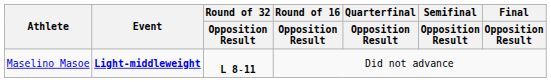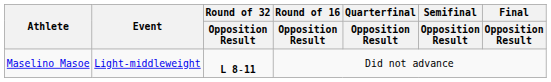(148, 63) bold -> (148, 63) normal
